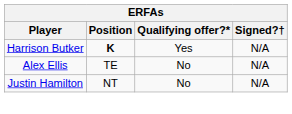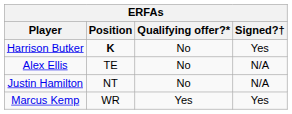(184, 48) Yes -> (184, 48) No
(260, 48) N/A -> (260, 48) Yes
+ row: (45, 100)
